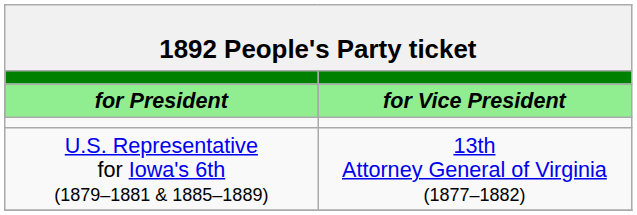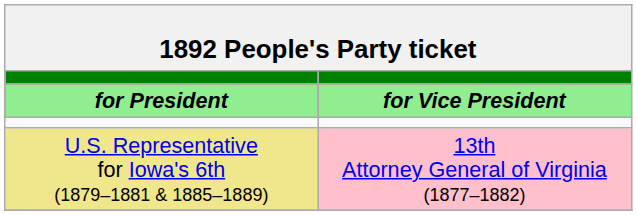(161, 169) no background -> (161, 169) khaki background
(474, 169) no background -> (474, 169) pink background
